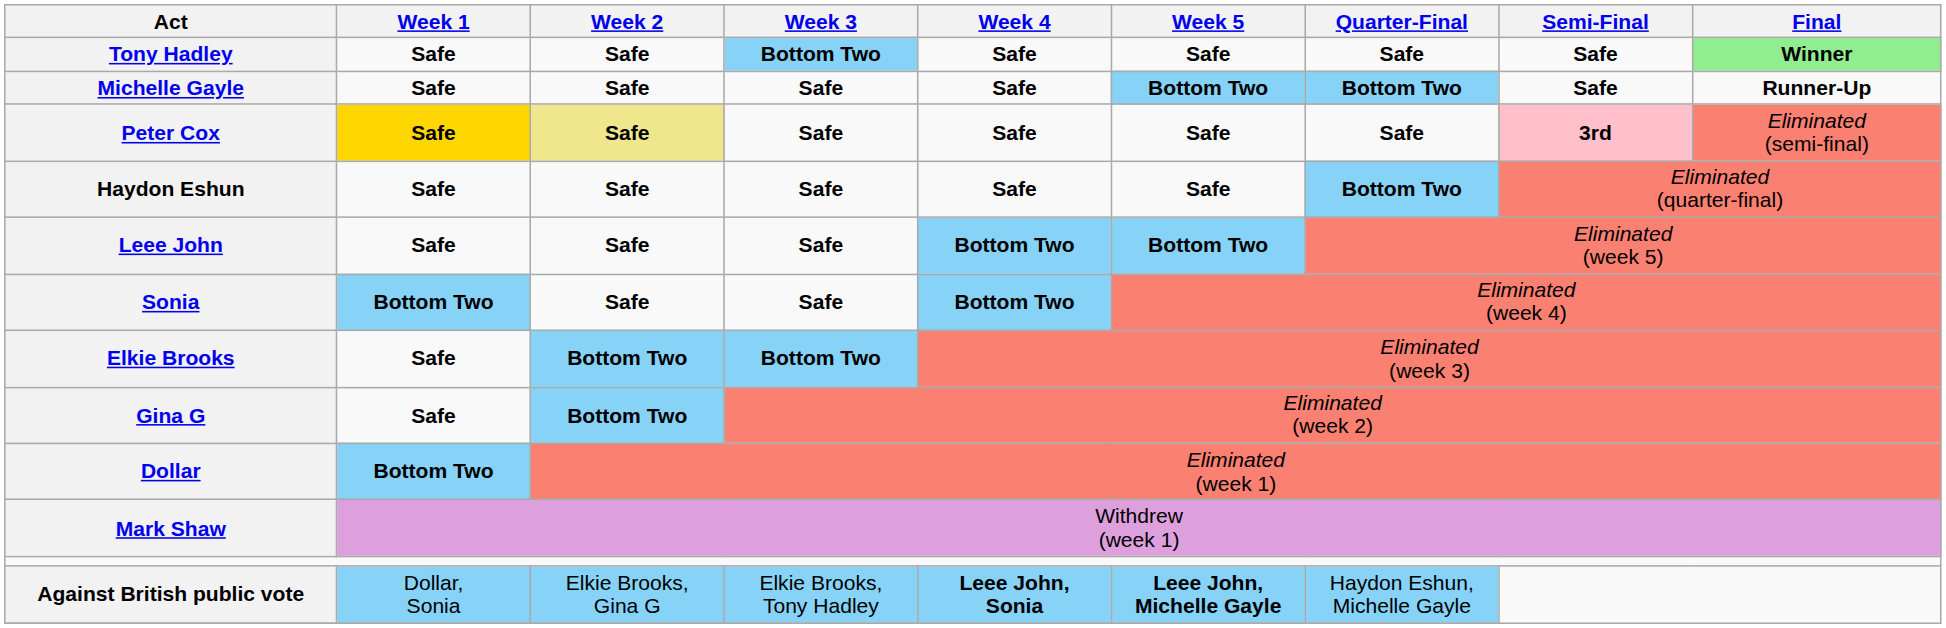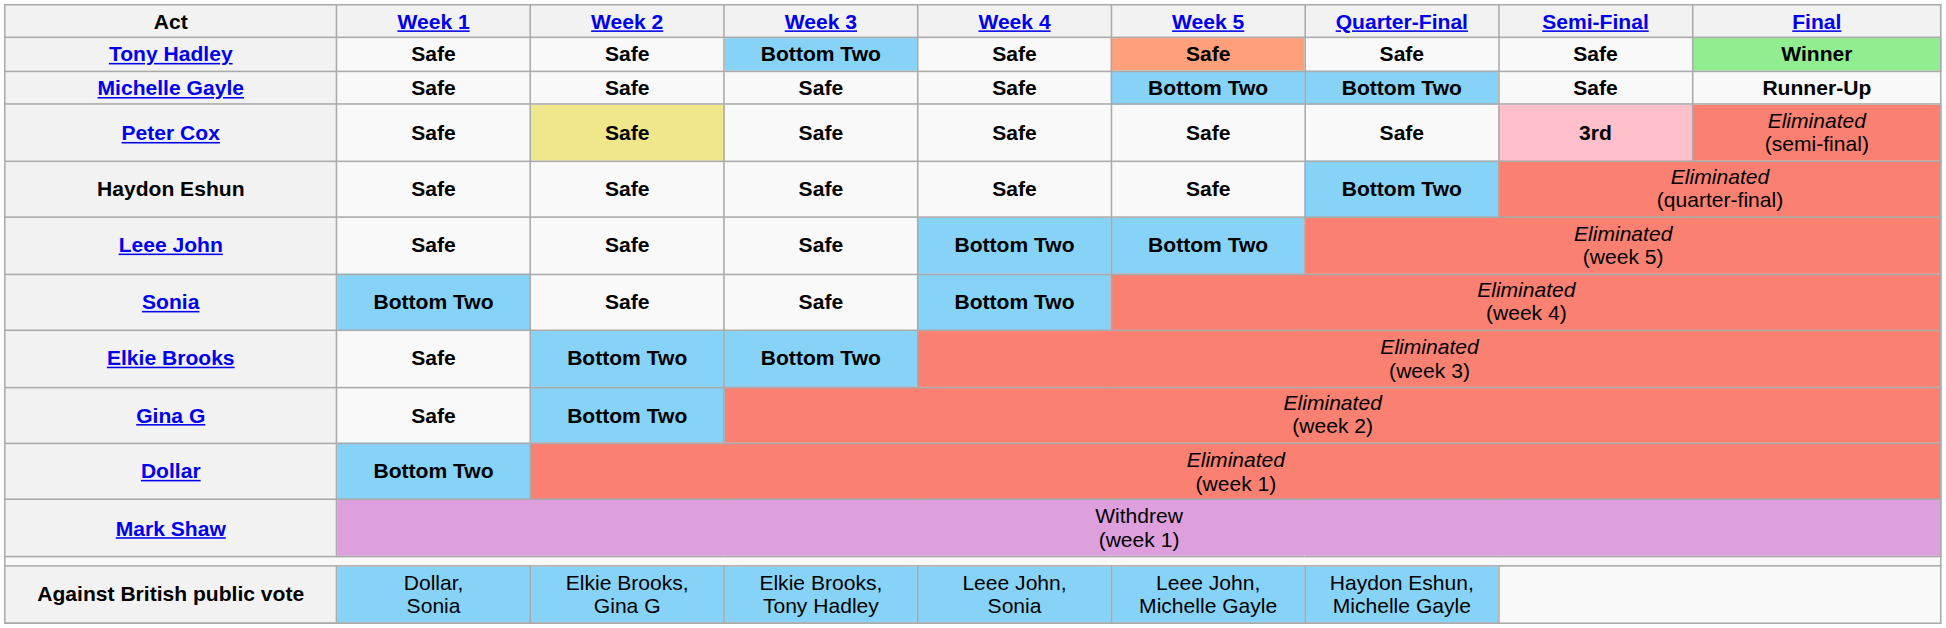(1208, 54) no background -> (1208, 54) lightsalmon background
(434, 132) gold background -> (434, 132) no background
(1015, 594) bold -> (1015, 594) normal
(1208, 594) bold -> (1208, 594) normal
